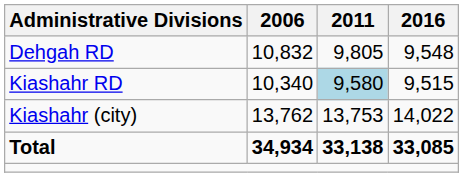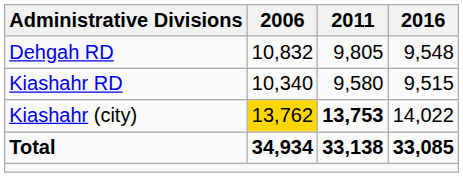(358, 83) lightblue background -> (358, 83) no background
(282, 115) no background -> (282, 115) gold background
(353, 115) normal -> (353, 115) bold
